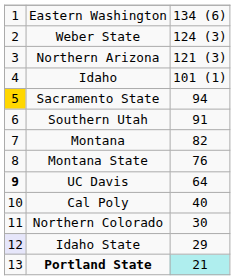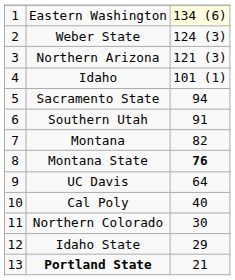(200, 16) no background -> (200, 16) lightyellow background
(15, 99) gold background -> (15, 99) no background
(200, 161) normal -> (200, 161) bold
(15, 182) bold -> (15, 182) normal
(15, 244) lavender background -> (15, 244) no background
(200, 265) paleturquoise background -> (200, 265) no background
